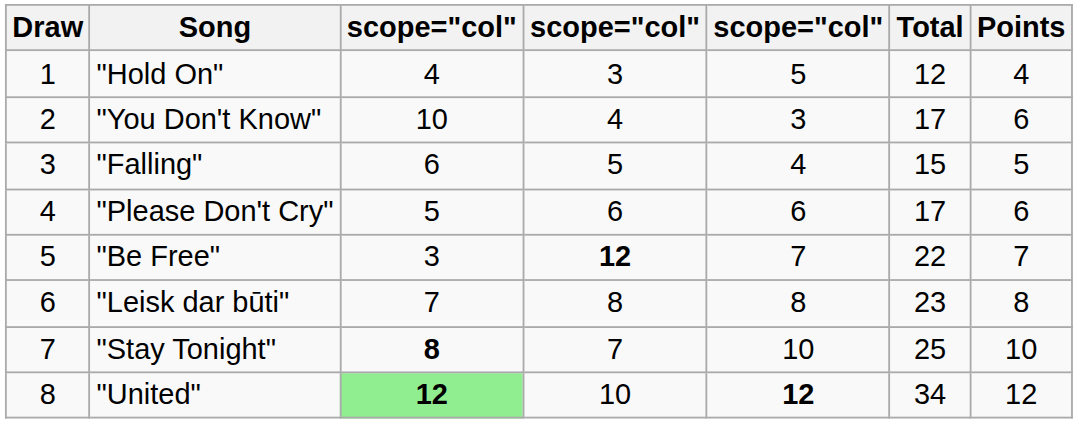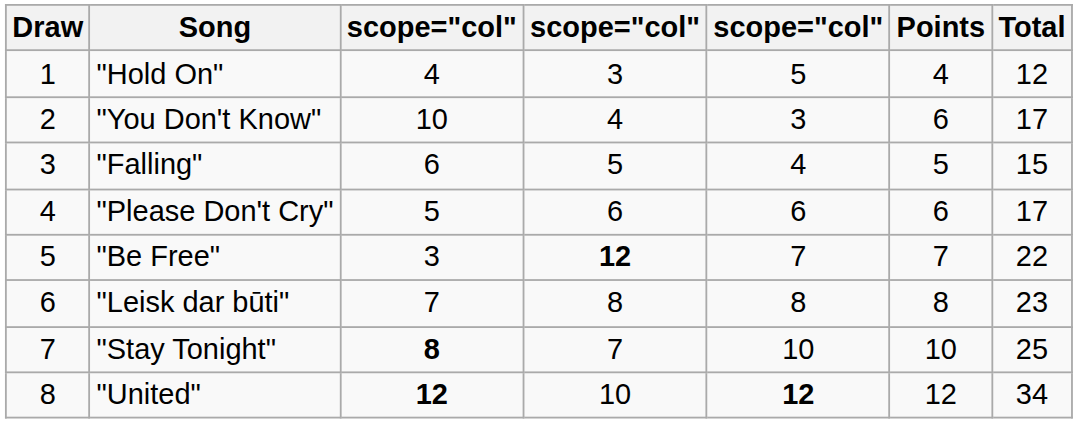columns swapped: (930, 27) <-> (1021, 27)
(432, 394) lightgreen background -> (432, 394) no background
